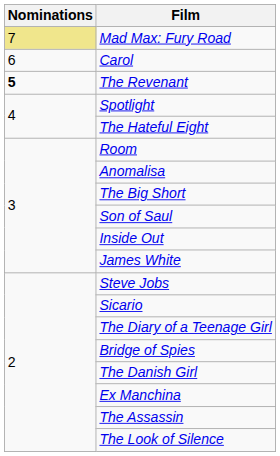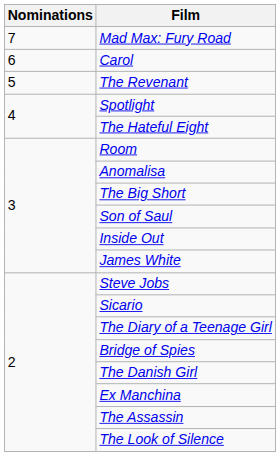(12, 37) khaki background -> (12, 37) no background
(12, 82) bold -> (12, 82) normal
